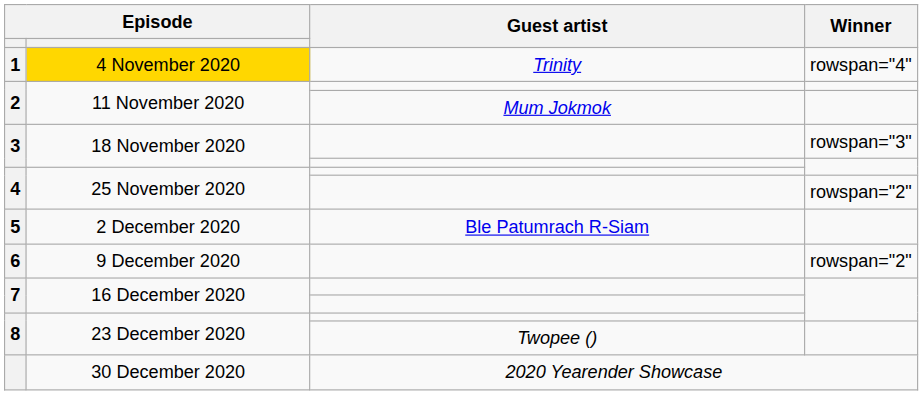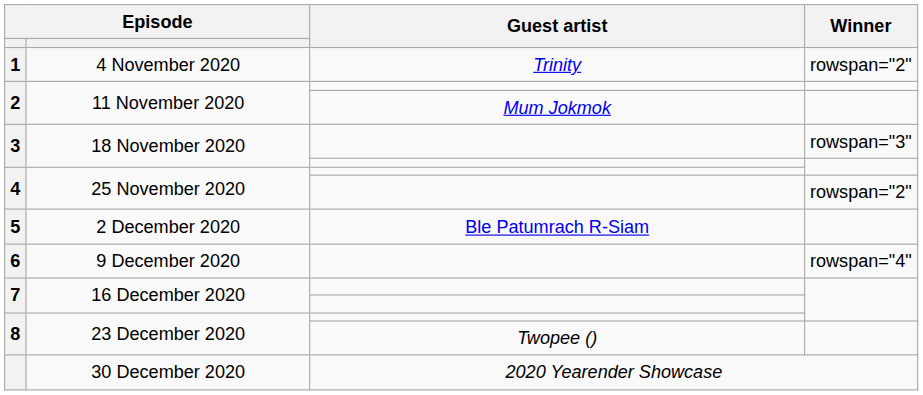(168, 64) gold background -> (168, 64) no background
(861, 64) rowspan="4" -> (861, 64) rowspan="2"
(861, 261) rowspan="2" -> (861, 261) rowspan="4"
